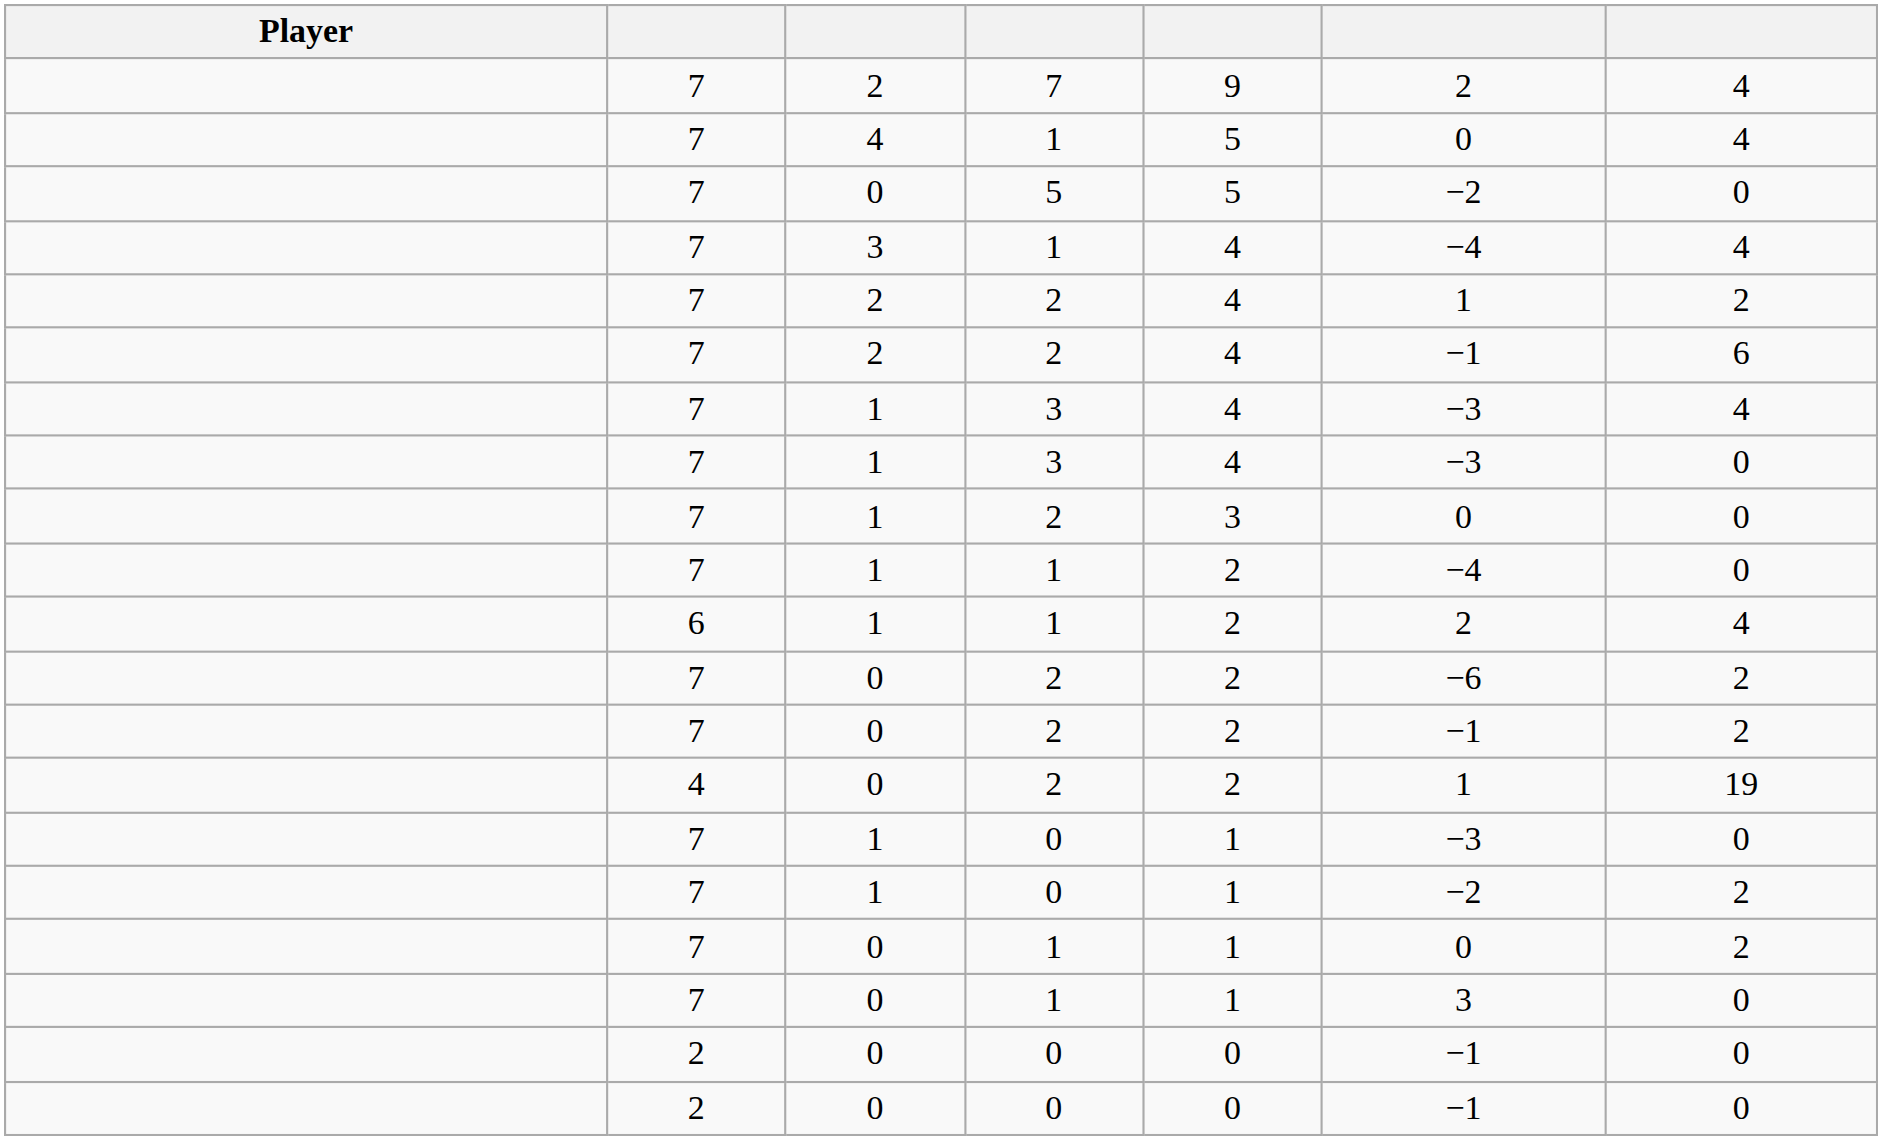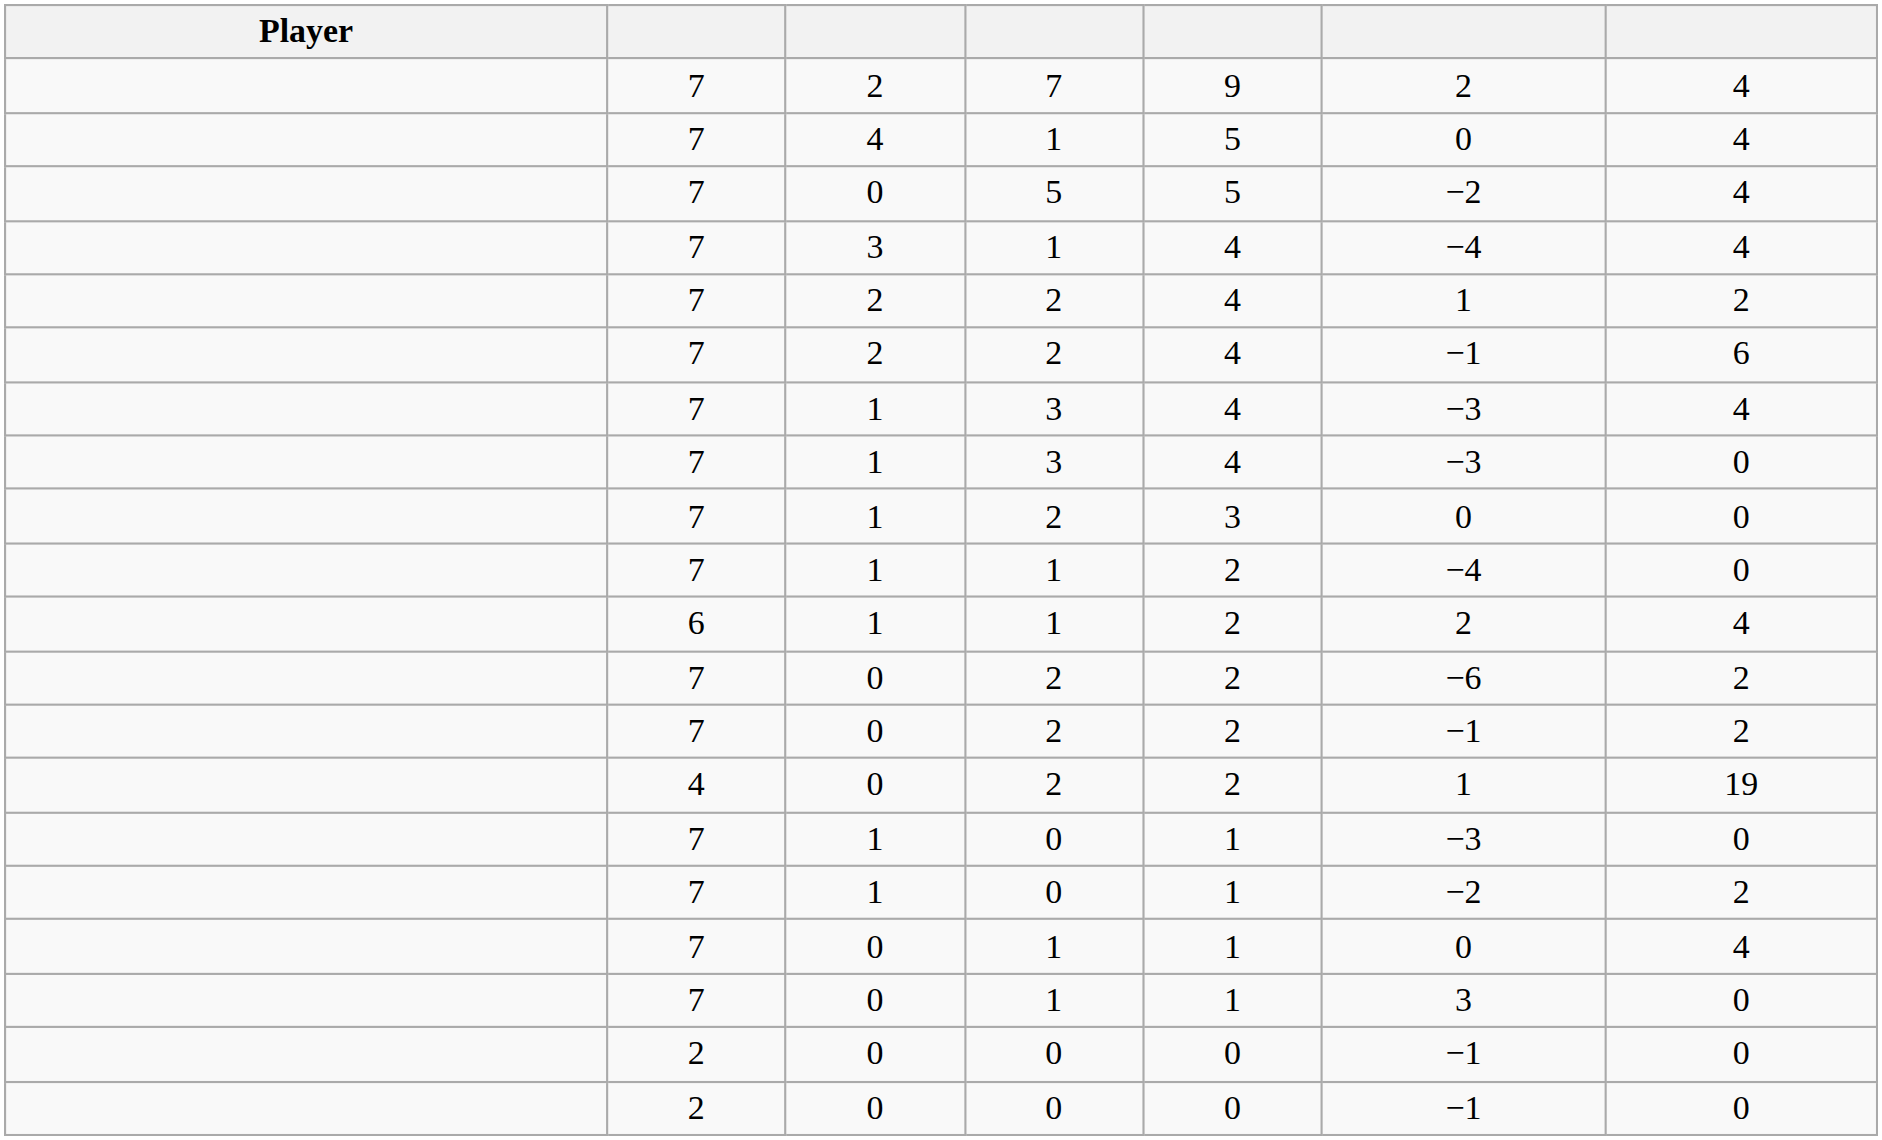(1741, 192) 0 -> (1741, 192) 4
(1741, 945) 2 -> (1741, 945) 4
